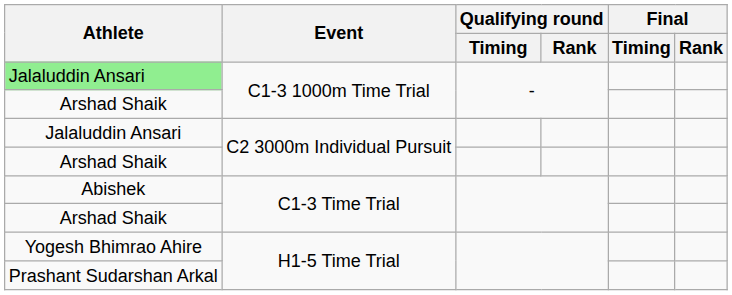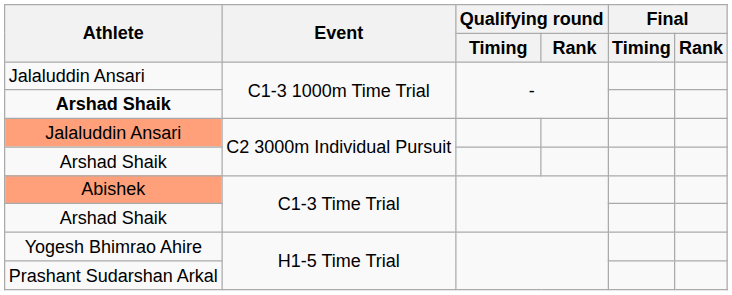(77, 76) lightgreen background -> (77, 76) no background
(113, 105) normal -> (113, 105) bold
(113, 133) no background -> (113, 133) lightsalmon background
(113, 190) no background -> (113, 190) lightsalmon background
